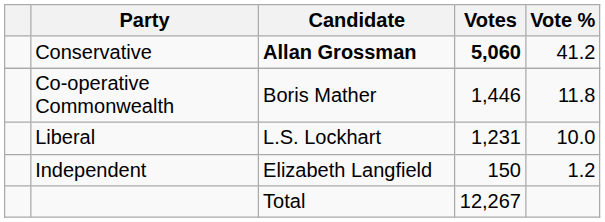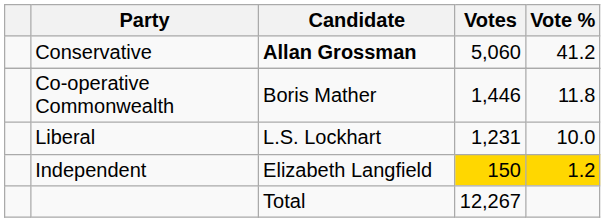(496, 52) bold -> (496, 52) normal
(504, 169) no background -> (504, 169) gold background
(582, 169) no background -> (582, 169) gold background
